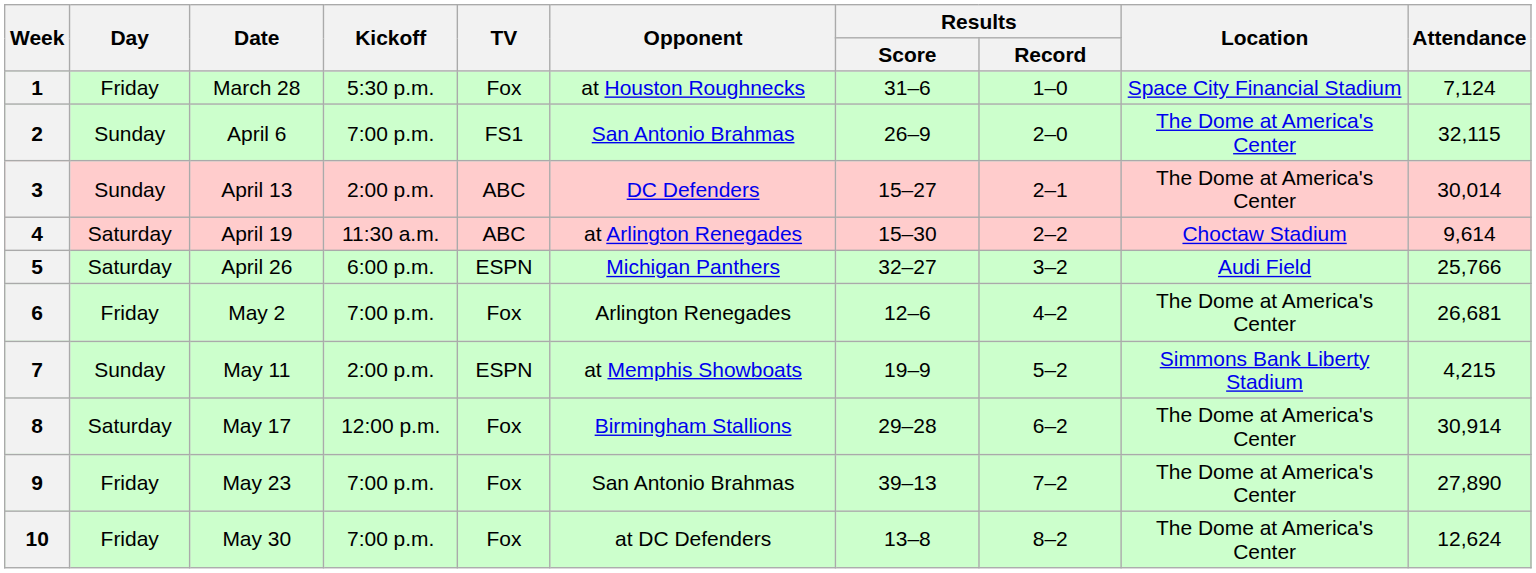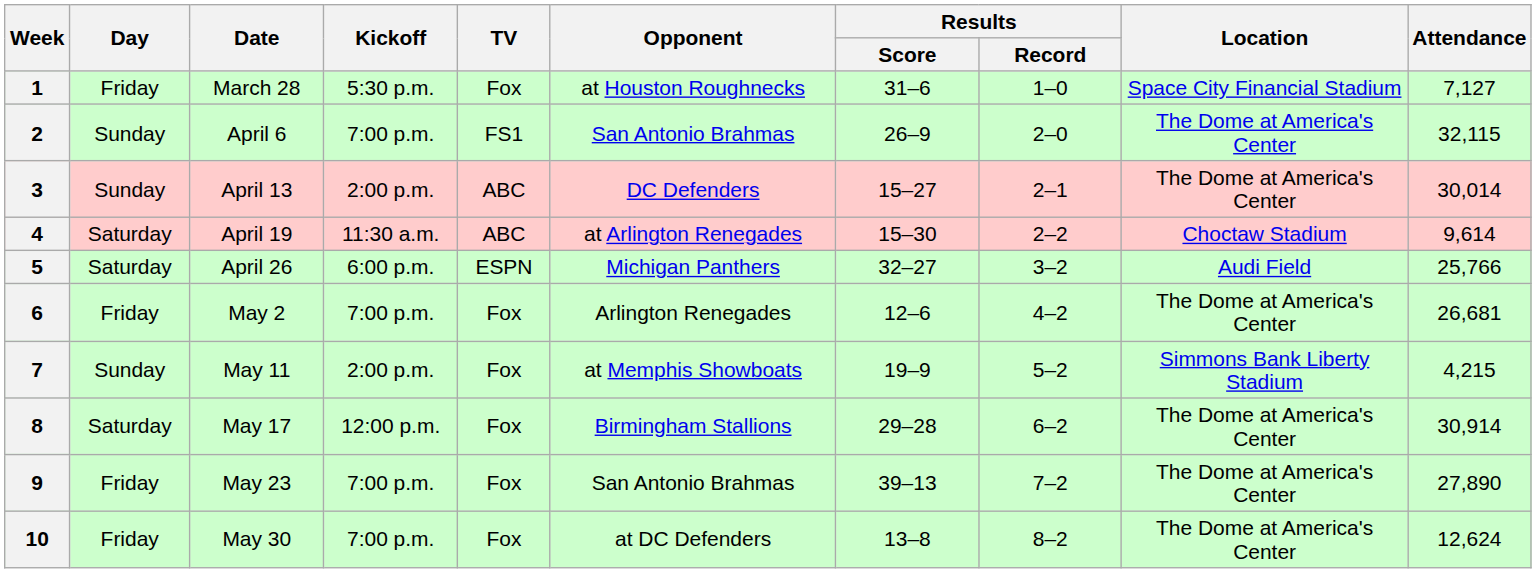(1469, 88) 7,124 -> (1469, 88) 7,127
(504, 369) ESPN -> (504, 369) Fox
